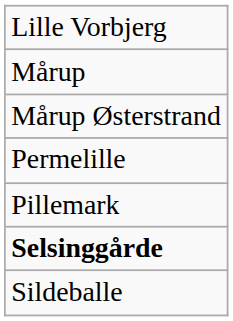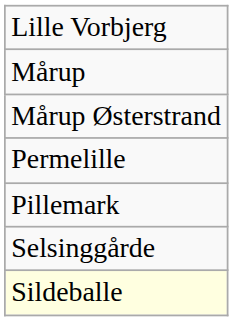(87, 248) bold -> (83, 248) normal
(67, 292) no background -> (67, 292) lightyellow background
